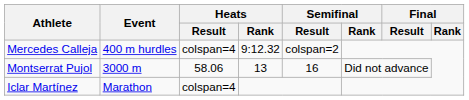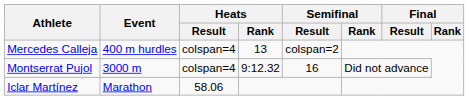(260, 50) 9:12.32 -> (260, 50) 13
(209, 68) 58.06 -> (209, 68) colspan=4
(260, 68) 13 -> (260, 68) 9:12.32
(209, 87) colspan=4 -> (209, 87) 58.06
